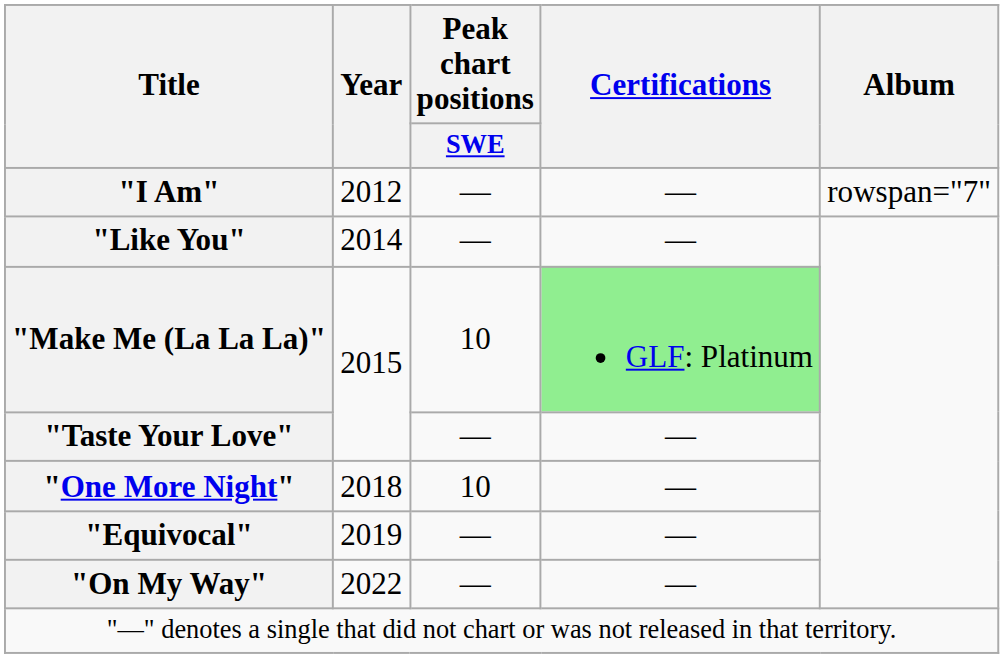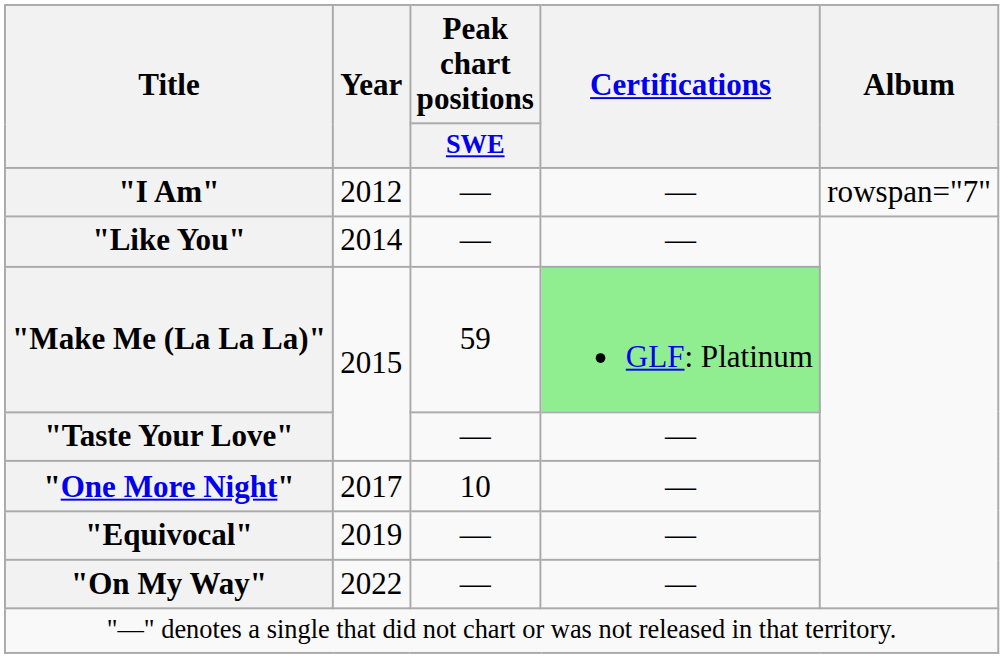(475, 338) 10 -> (475, 338) 59
(371, 485) 2018 -> (371, 485) 2017
